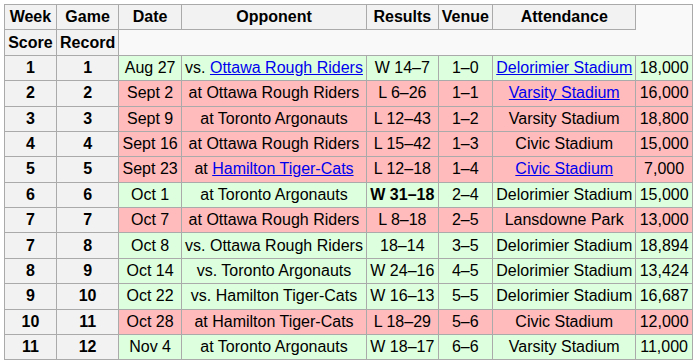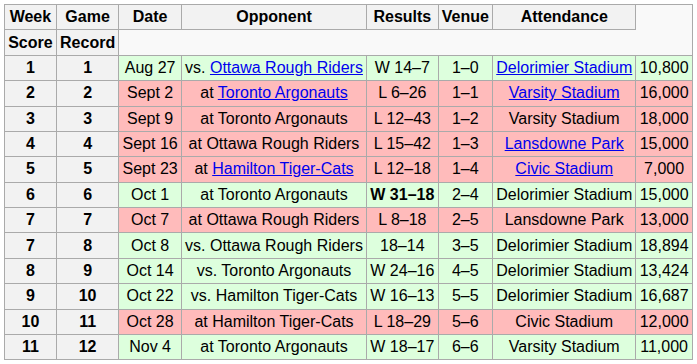(664, 67) 18,000 -> (664, 67) 10,800
(274, 93) at Ottawa Rough Riders -> (274, 93) at Toronto Argonauts
(664, 118) 18,800 -> (664, 118) 18,000
(564, 144) Civic Stadium -> (564, 144) Lansdowne Park
